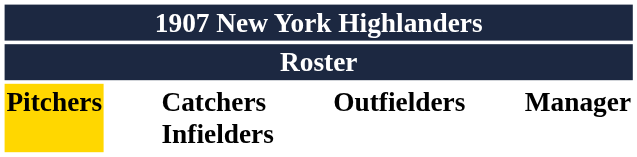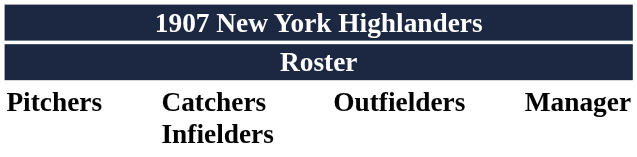(54, 101) gold background -> (54, 101) no background
